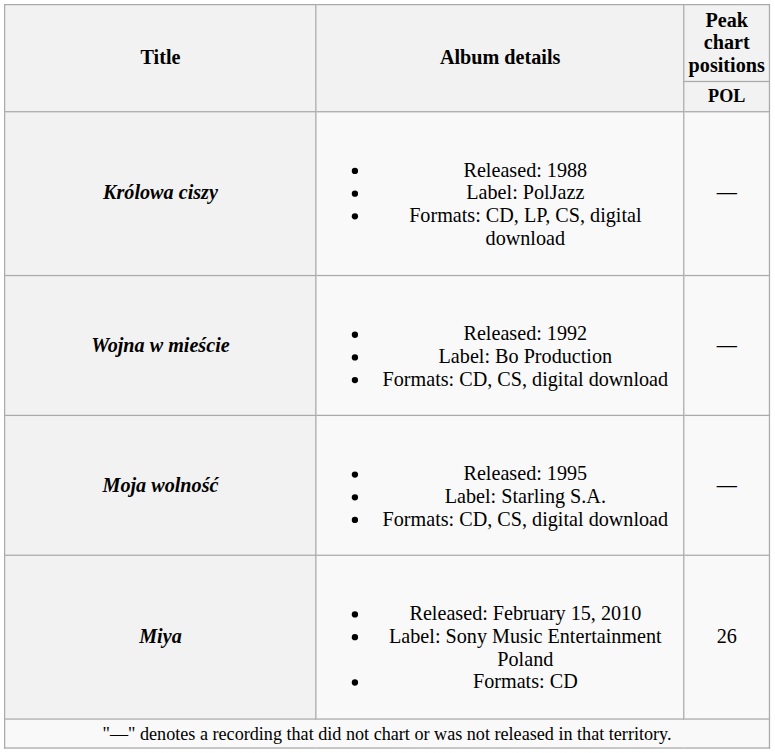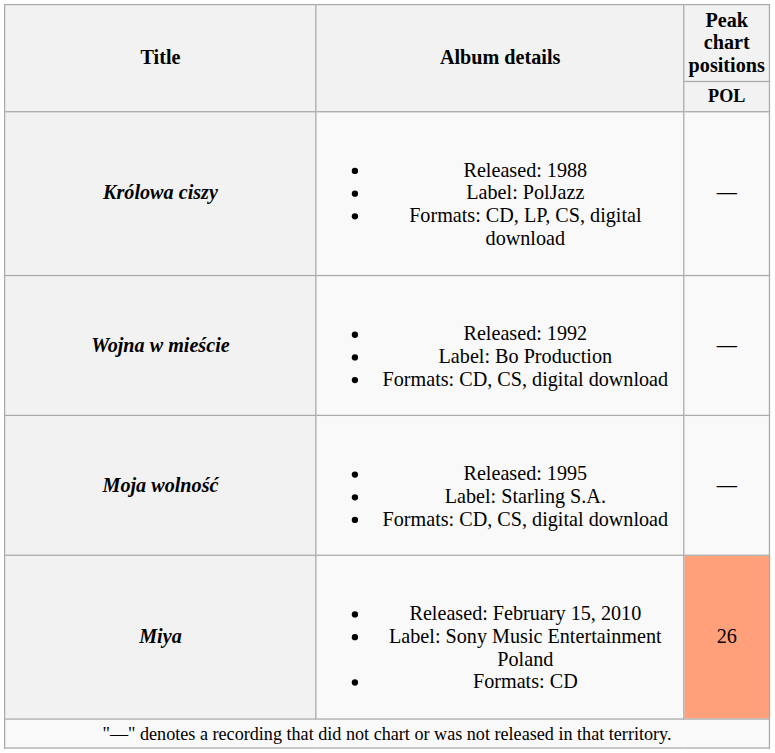(727, 636) no background -> (727, 636) lightsalmon background
